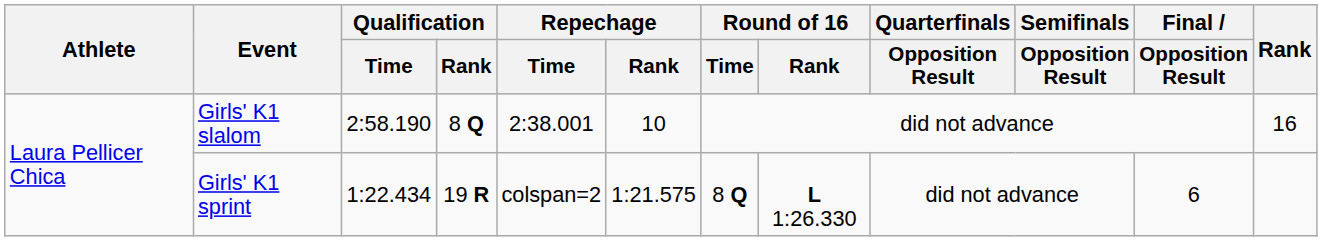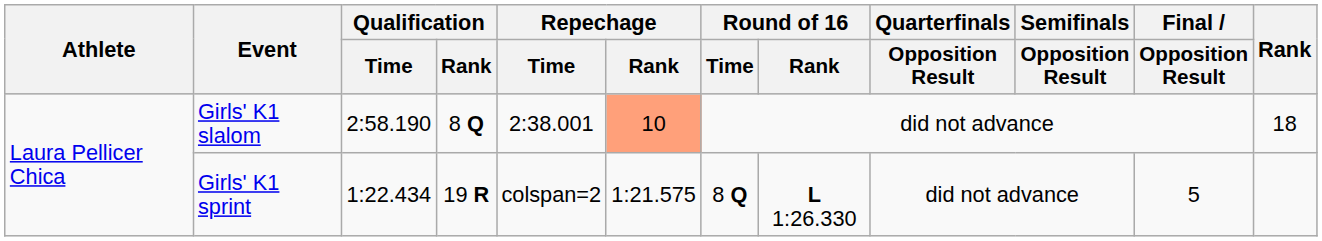(654, 124) no background -> (654, 124) lightsalmon background
(1285, 124) 16 -> (1285, 124) 18
(1194, 194) 6 -> (1194, 194) 5
